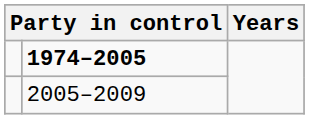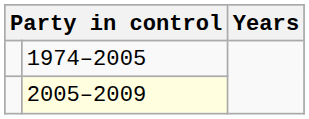(86, 59) bold -> (86, 59) normal
(86, 95) no background -> (86, 95) lightyellow background
